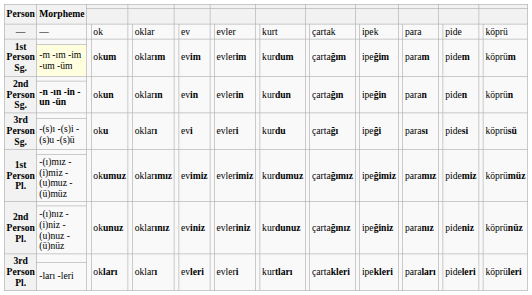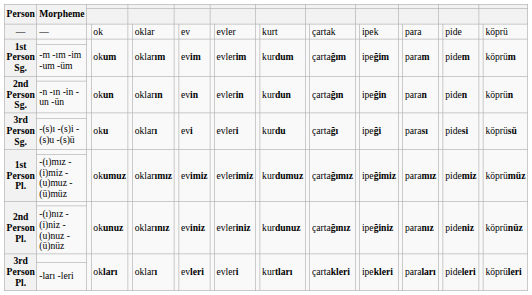(60, 60) lightyellow background -> (60, 60) no background
(60, 97) bold -> (59, 97) normal
